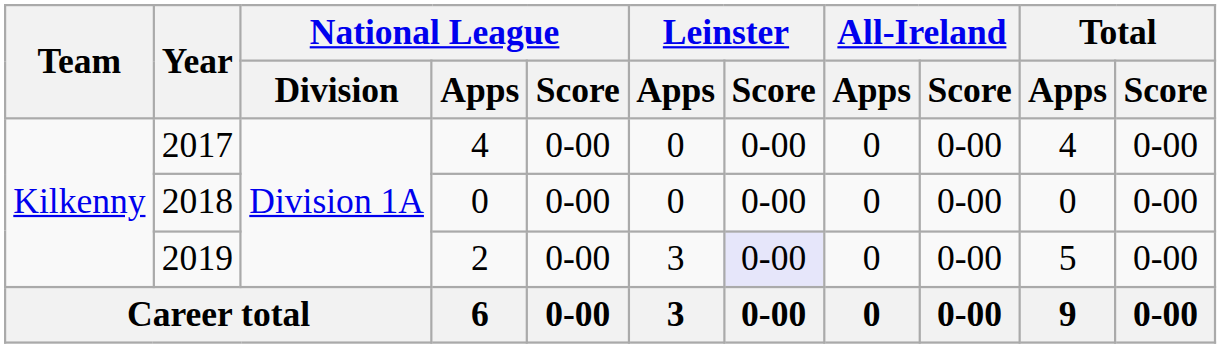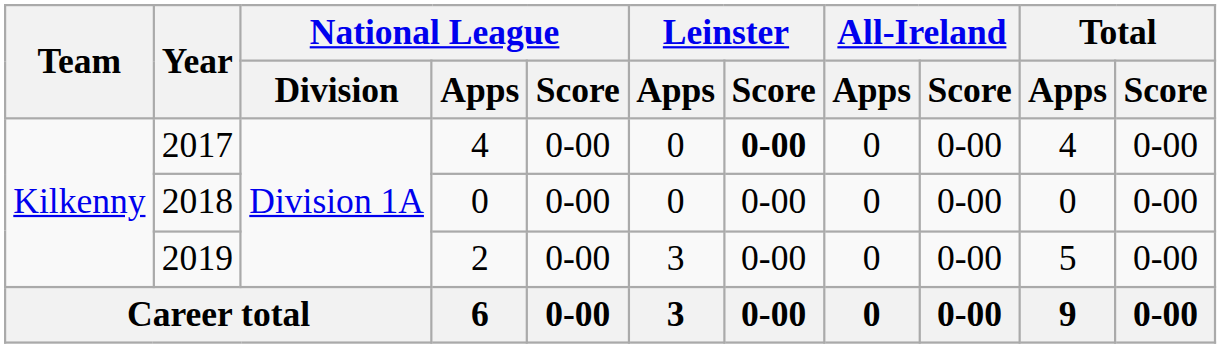(774, 145) normal -> (774, 145) bold
(774, 257) lavender background -> (774, 257) no background
